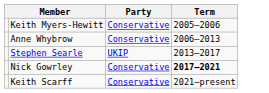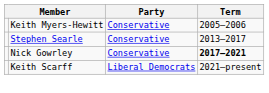- row: (41, 39)
(118, 53) UKIP -> (139, 39) Conservative
(139, 81) Conservative -> (151, 67) Liberal Democrats
